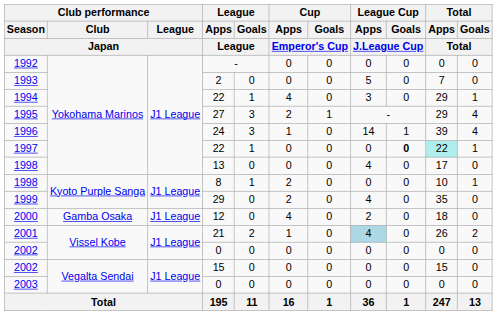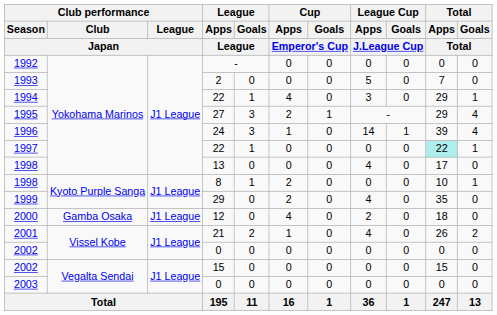(406, 149) bold -> (406, 149) normal
(369, 234) lightblue background -> (369, 234) no background
